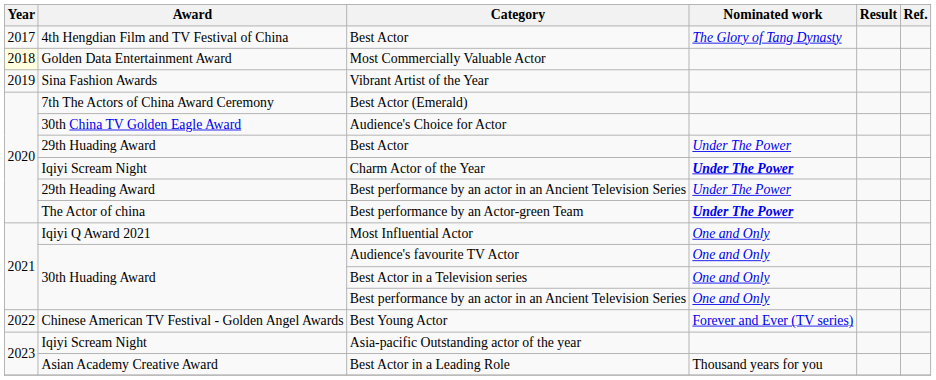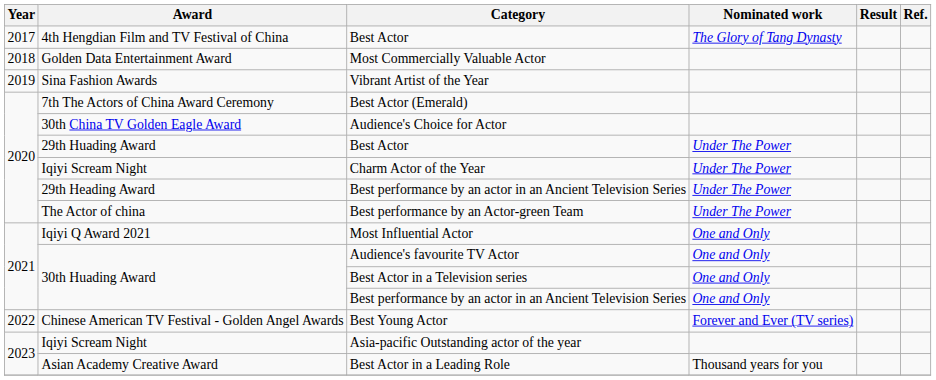(21, 59) lightyellow background -> (21, 59) no background
(743, 168) bold -> (742, 168) normal
(743, 211) bold -> (742, 211) normal
